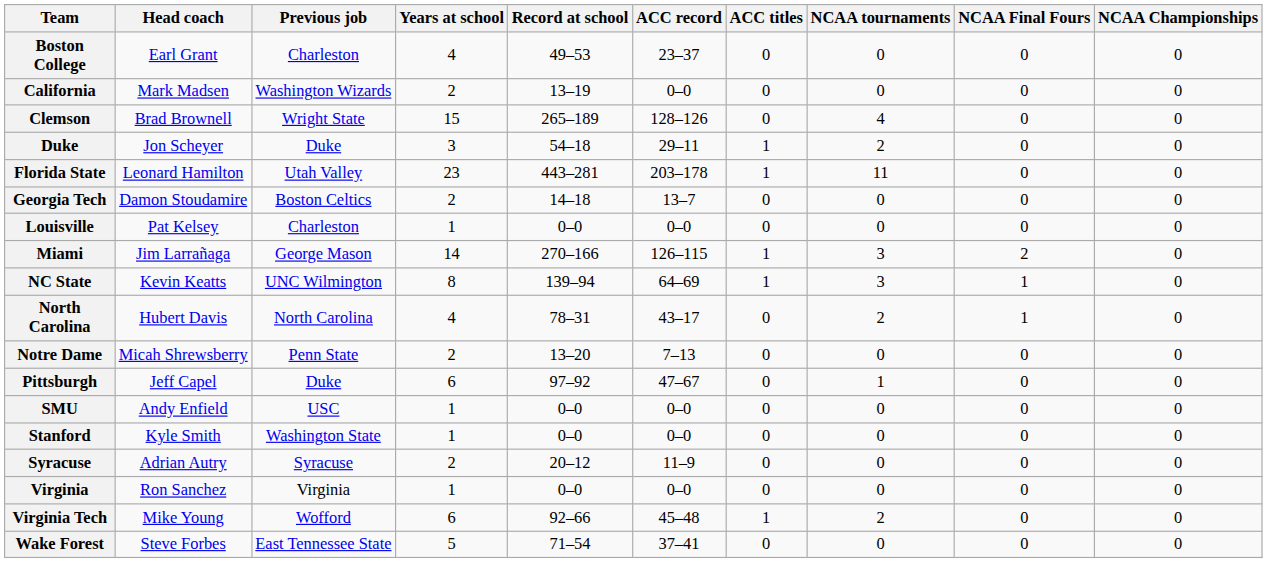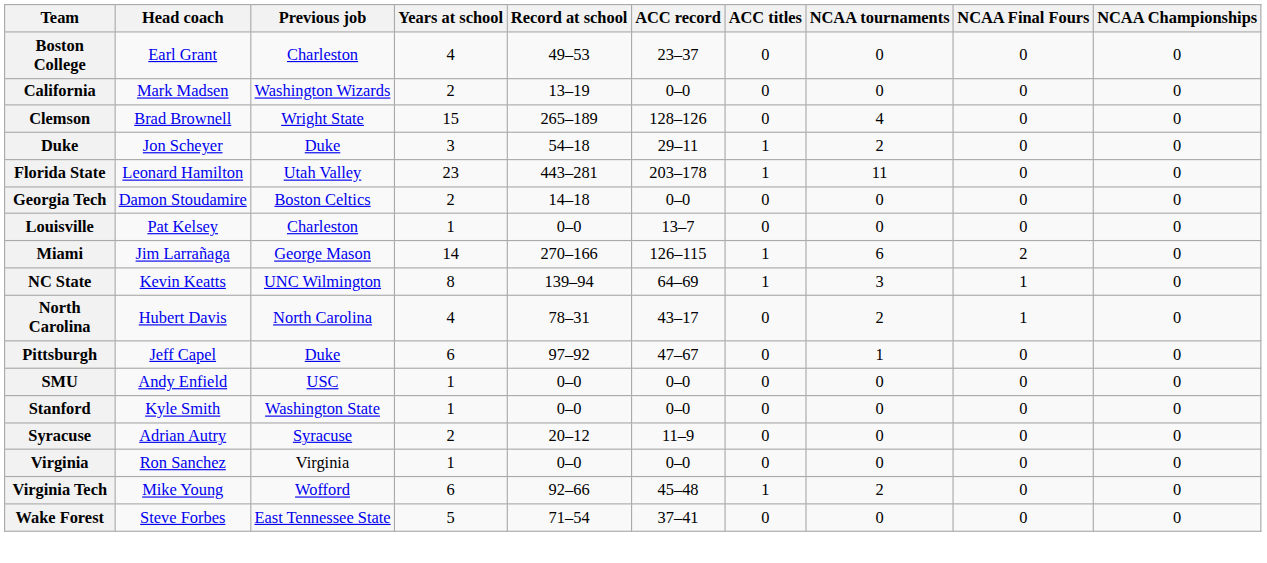(679, 200) 13–7 -> (678, 200) 0–0
(679, 227) 0–0 -> (678, 227) 13–7
(881, 254) 3 -> (880, 254) 6
- row: (60, 355)
